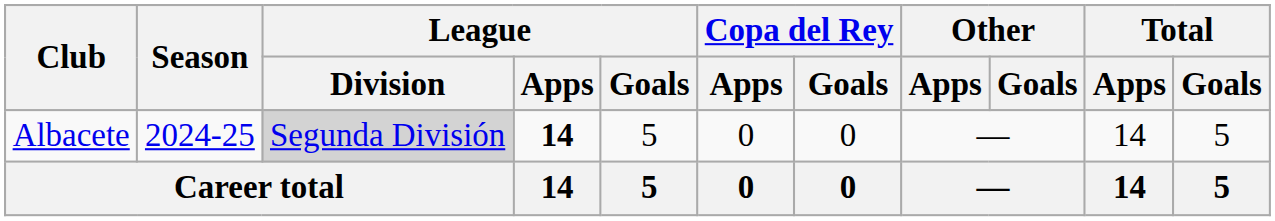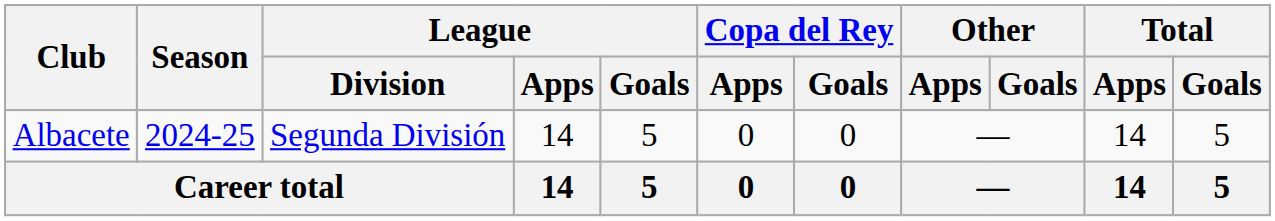(388, 135) lightgrey background -> (388, 135) no background
(557, 135) bold -> (557, 135) normal
